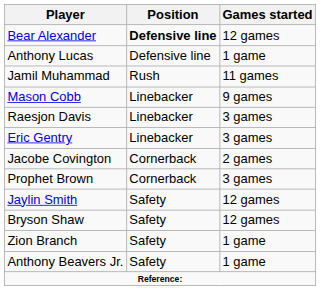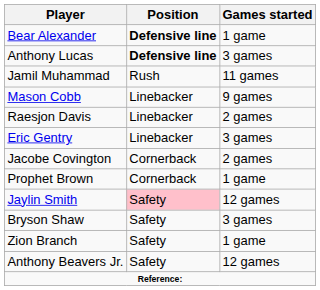(251, 35) 12 games -> (244, 35) 1 game
(170, 55) normal -> (173, 55) bold
(244, 55) 1 game -> (247, 55) 3 games
(247, 117) 3 games -> (247, 117) 2 games
(247, 179) 3 games -> (244, 179) 1 game
(148, 199) no background -> (148, 199) pink background
(251, 220) 12 games -> (247, 220) 3 games
(244, 261) 1 game -> (251, 261) 12 games
